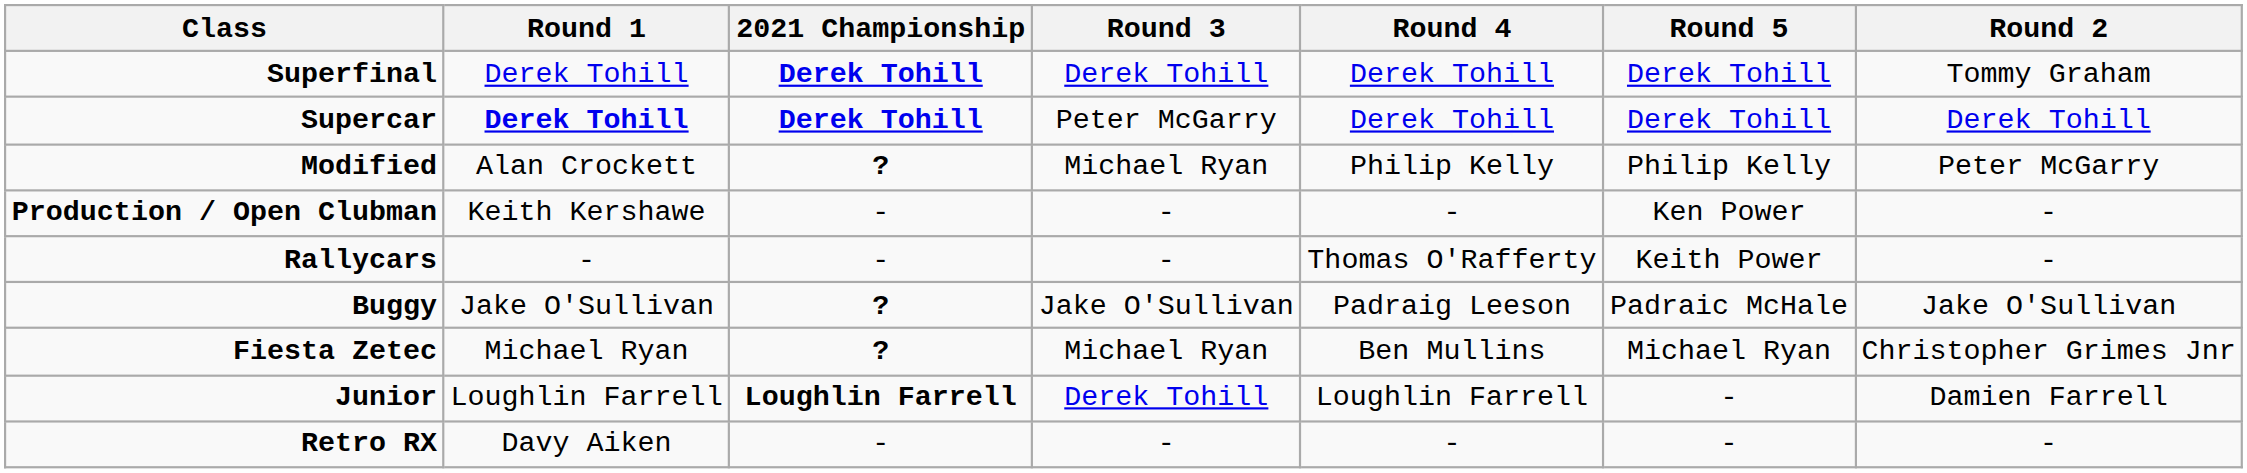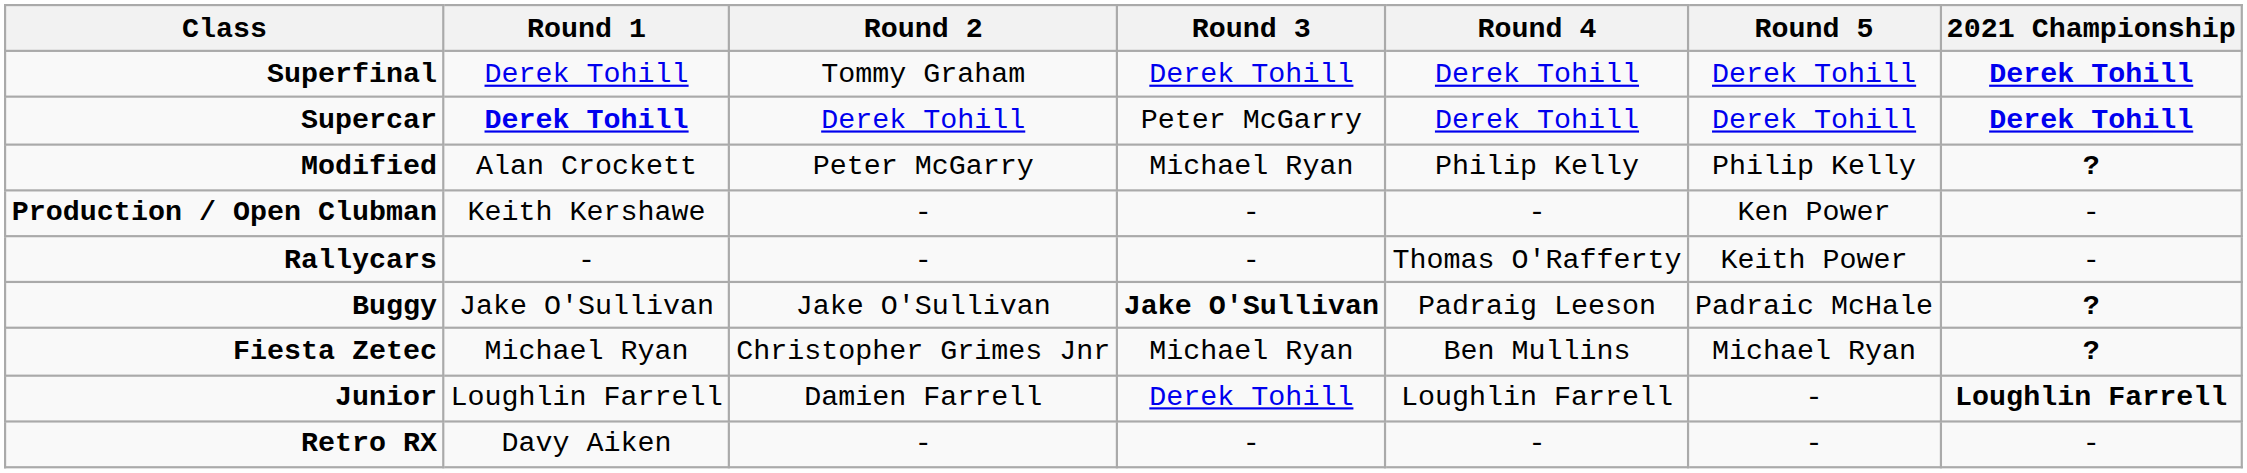columns swapped: (2049, 28) <-> (881, 28)
(1166, 305) normal -> (1251, 305) bold
